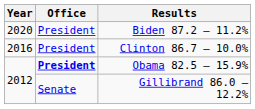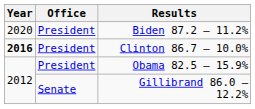(20, 48) normal -> (20, 48) bold
(67, 65) bold -> (67, 65) normal
